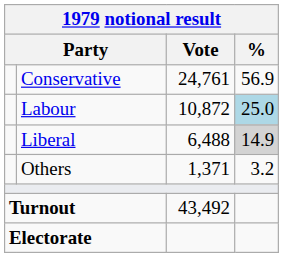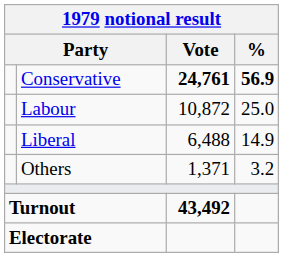(204, 79) normal -> (204, 79) bold
(258, 79) normal -> (258, 79) bold
(258, 109) lightblue background -> (258, 109) no background
(258, 139) lightgrey background -> (258, 139) no background
(204, 207) normal -> (204, 207) bold
